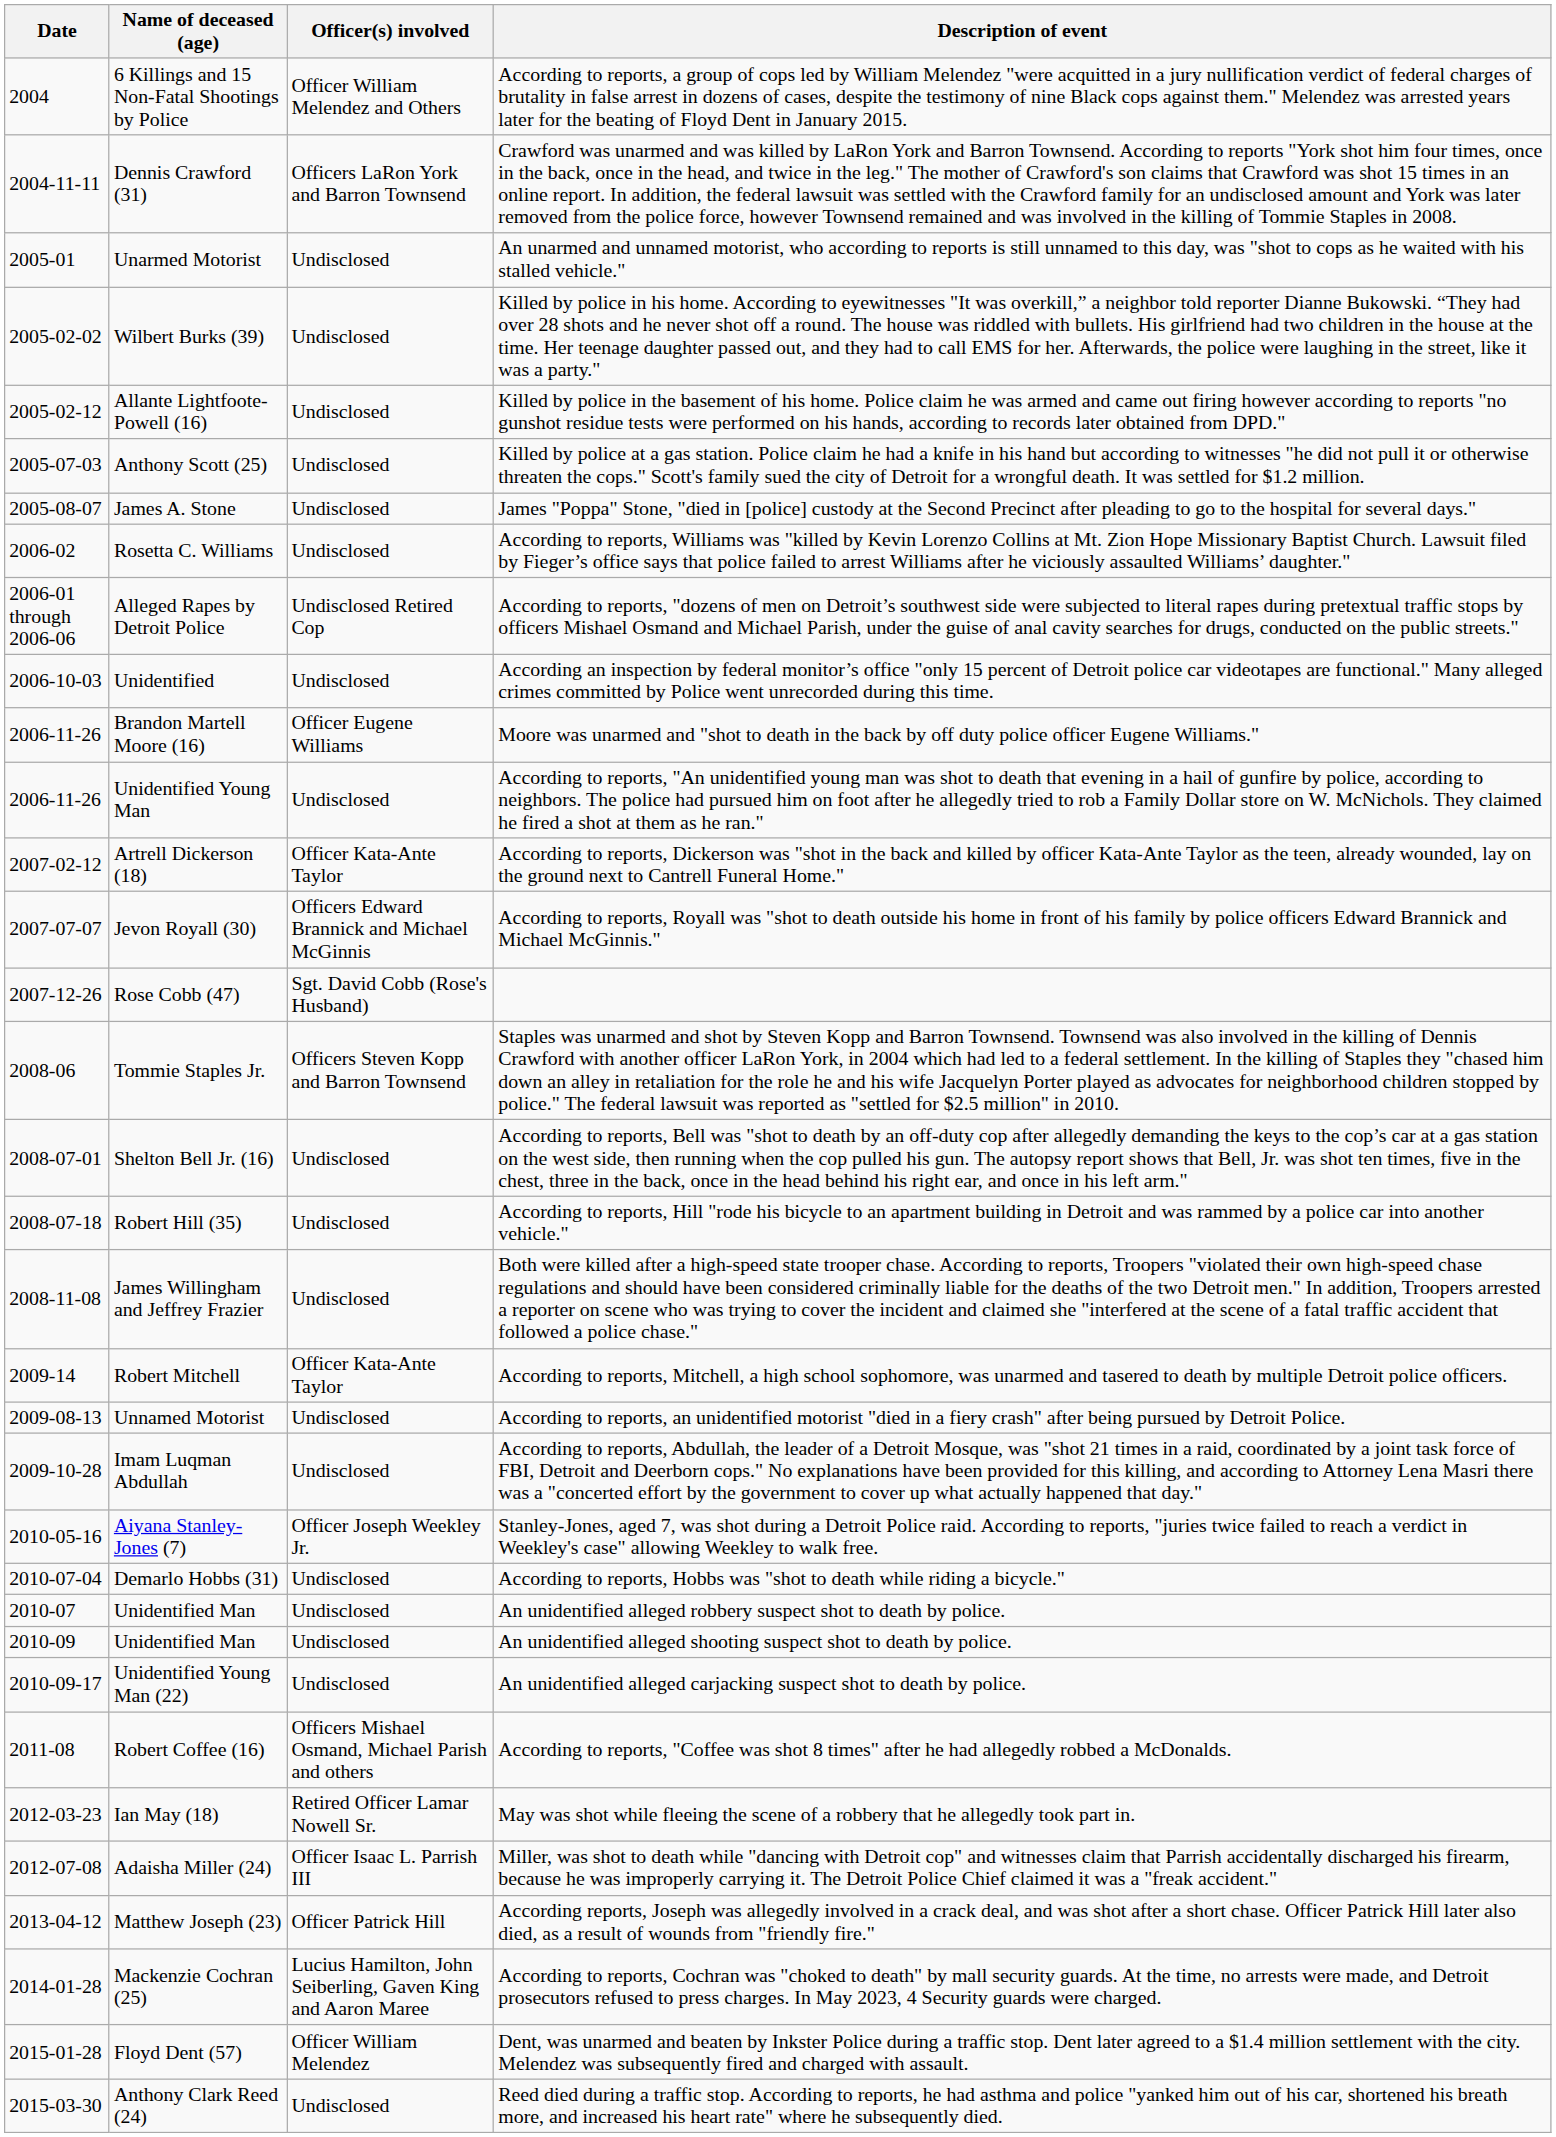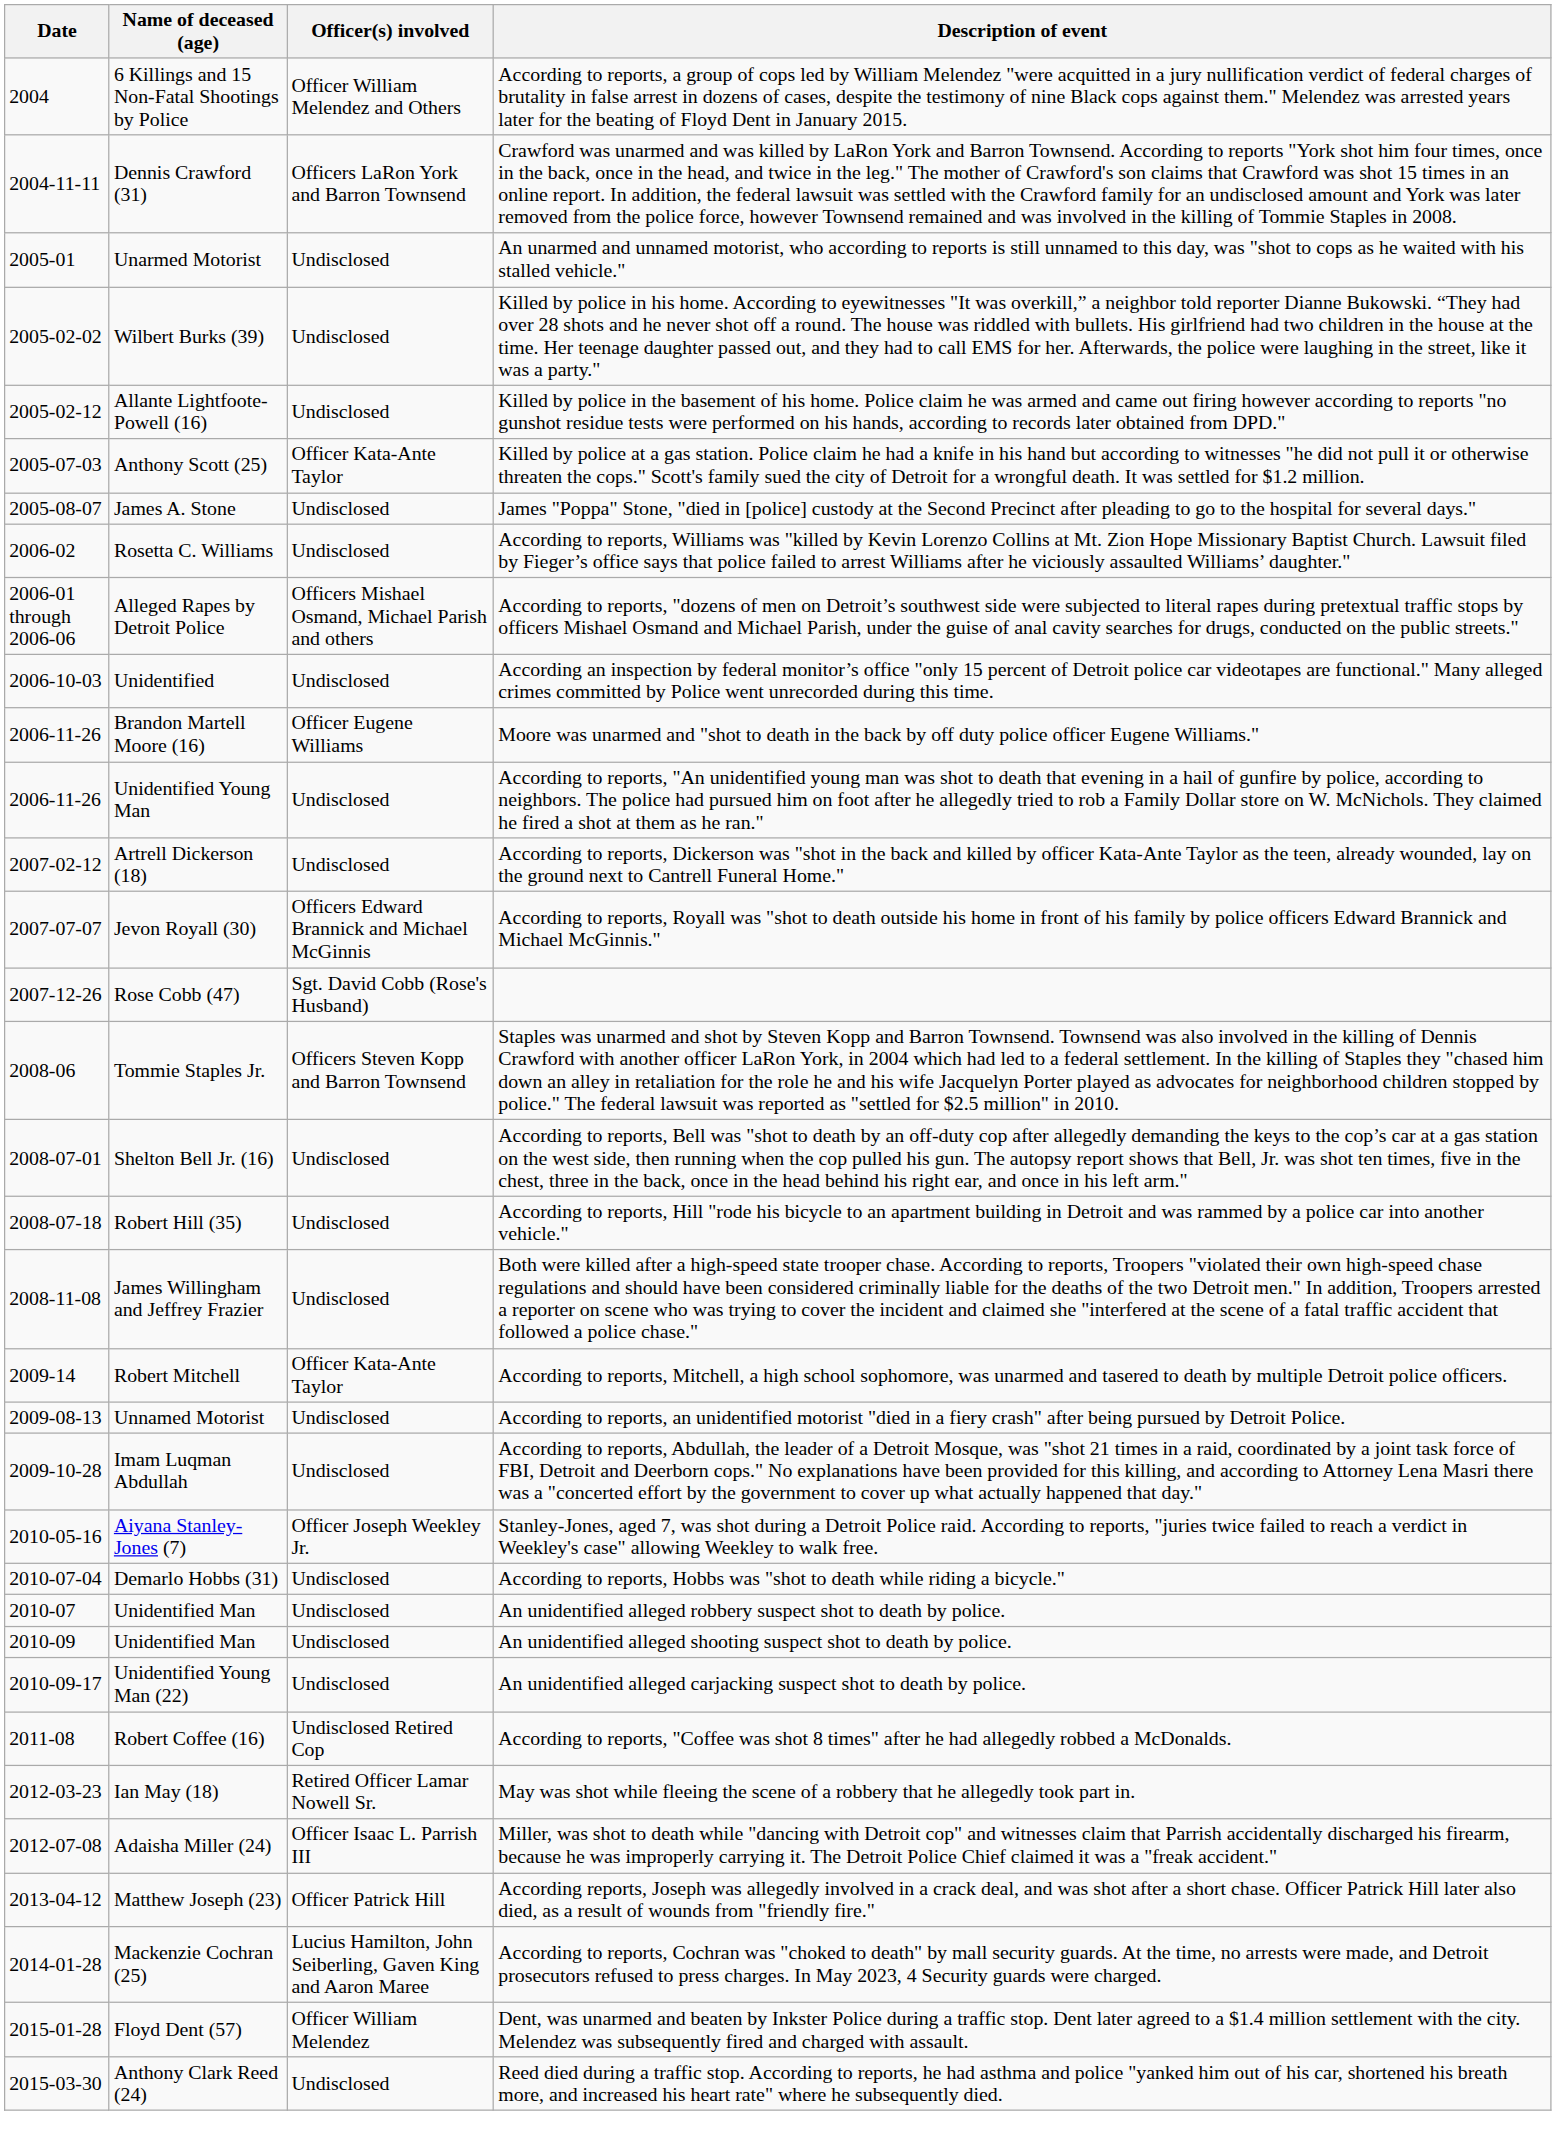(340, 465) Undisclosed -> (364, 465) Officer Kata-Ante Taylor
(372, 615) Undisclosed Retired Cop -> (389, 615) Officers Mishael Osmand, Michael Parish and others
(364, 864) Officer Kata-Ante Taylor -> (340, 864) Undisclosed
(389, 1749) Officers Mishael Osmand, Michael Parish and others -> (372, 1738) Undisclosed Retired Cop
